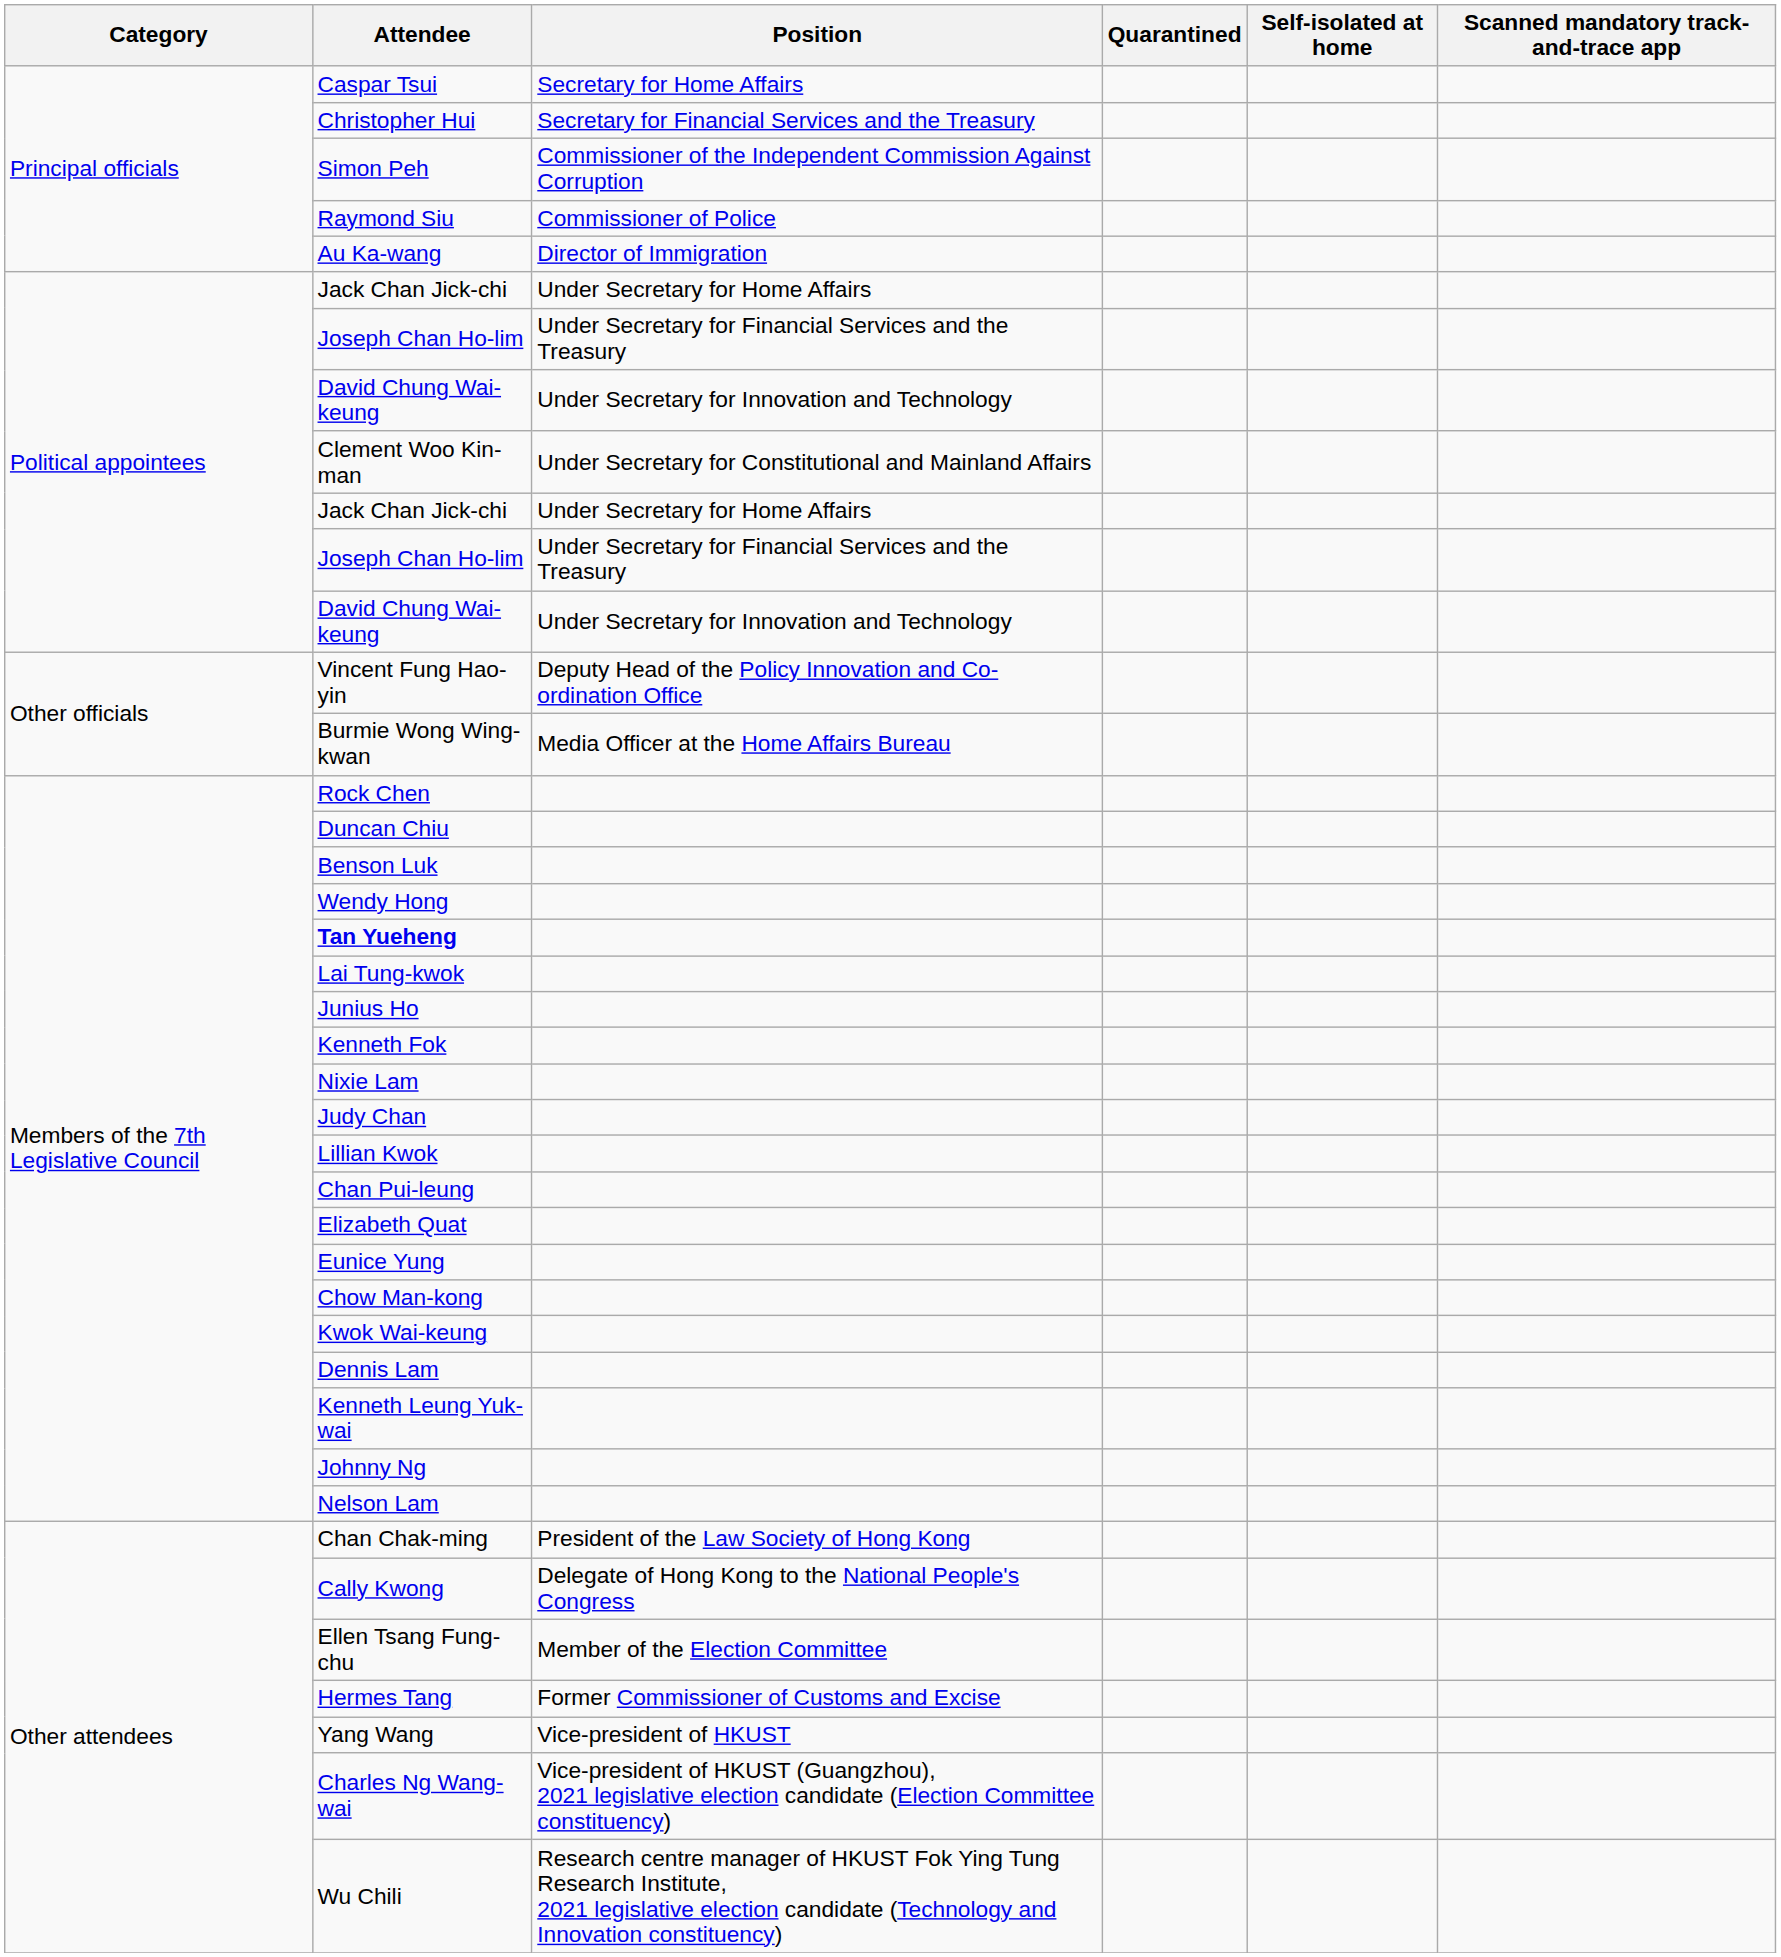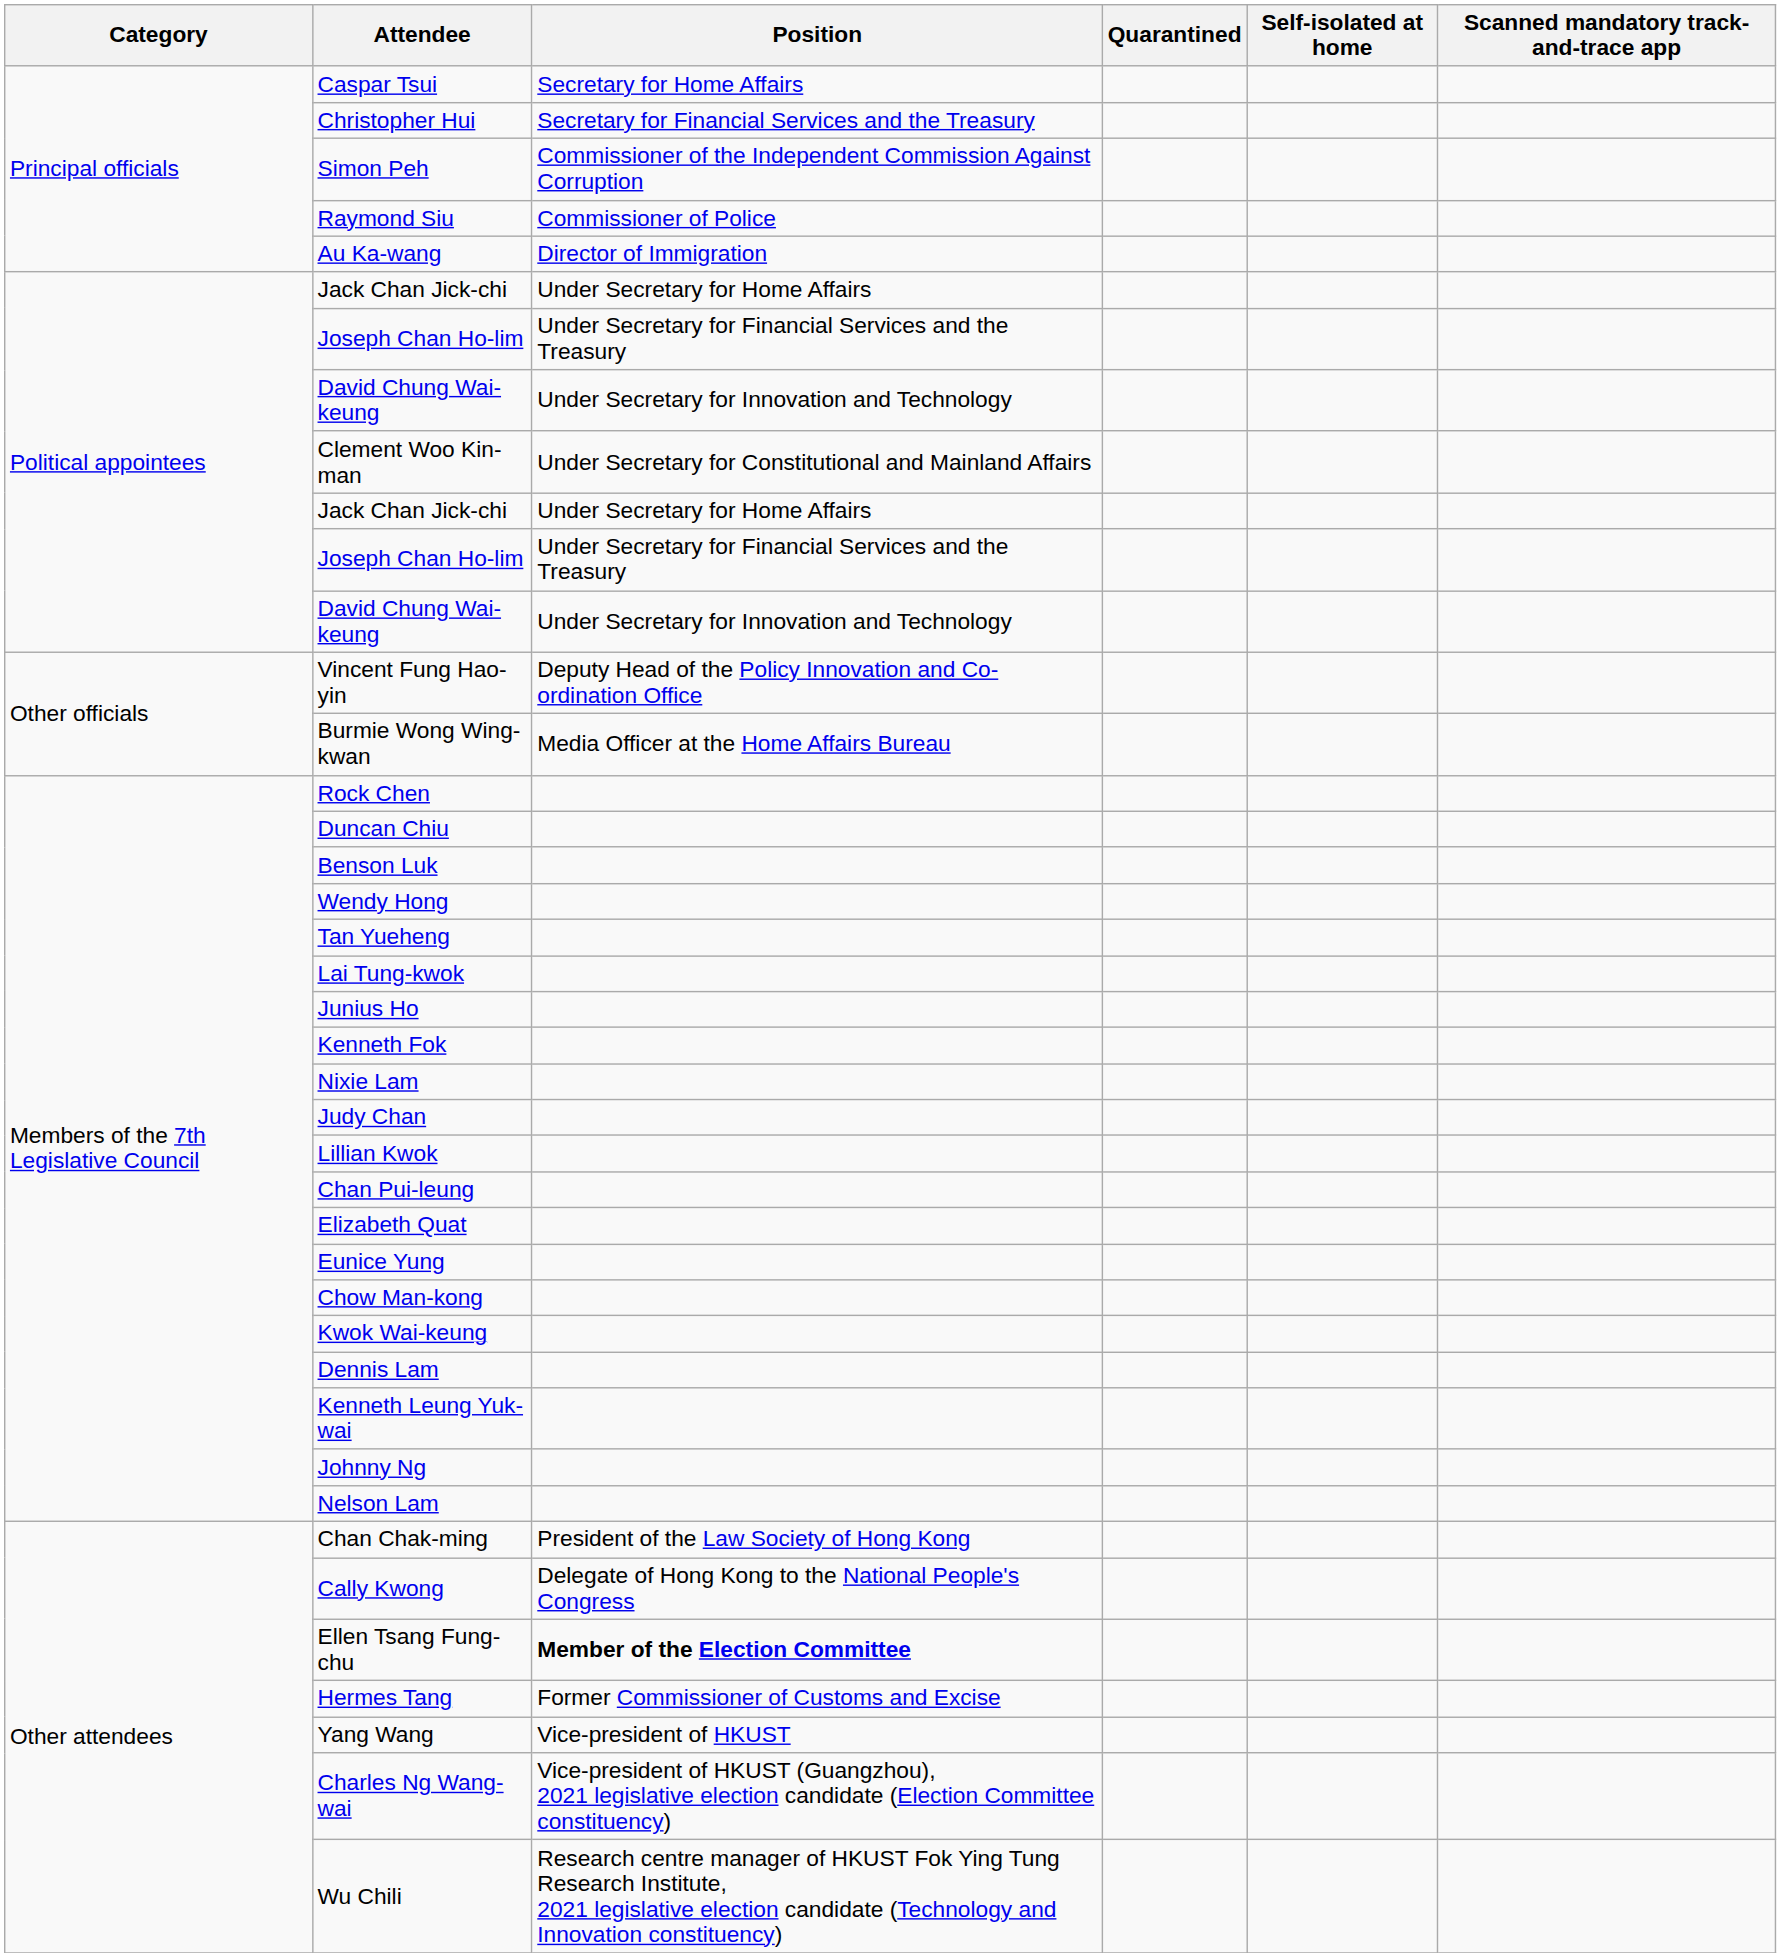(387, 937) bold -> (384, 937) normal
(712, 1649) normal -> (724, 1649) bold
